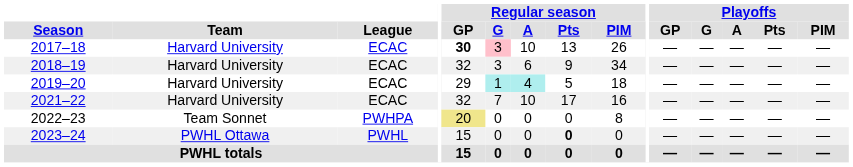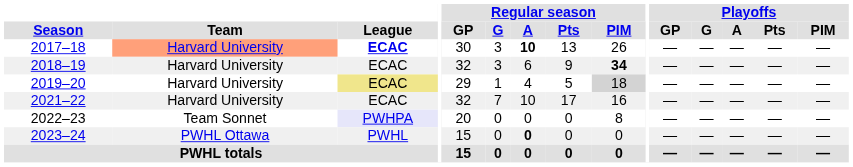(225, 48) no background -> (225, 48) lightsalmon background
(388, 48) normal -> (388, 48) bold
(463, 48) bold -> (463, 48) normal
(498, 48) pink background -> (498, 48) no background
(528, 48) normal -> (528, 48) bold
(619, 65) normal -> (619, 65) bold
(388, 83) no background -> (388, 83) khaki background
(498, 83) paleturquoise background -> (498, 83) no background
(528, 83) paleturquoise background -> (528, 83) no background
(619, 83) no background -> (619, 83) lightgrey background
(388, 118) no background -> (388, 118) lavender background
(463, 118) khaki background -> (463, 118) no background
(528, 136) normal -> (528, 136) bold
(569, 136) bold -> (569, 136) normal
